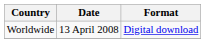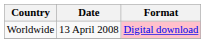(161, 30) no background -> (161, 30) pink background
